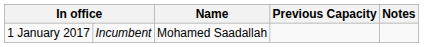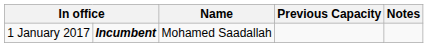(123, 33) normal -> (126, 33) bold
